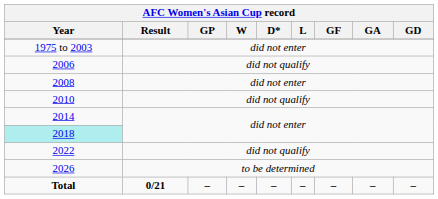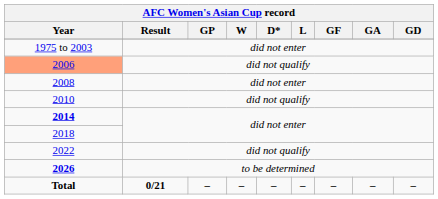(63, 64) no background -> (63, 64) lightsalmon background
(63, 116) normal -> (63, 116) bold
(63, 133) paleturquoise background -> (63, 133) no background
(63, 168) normal -> (63, 168) bold
